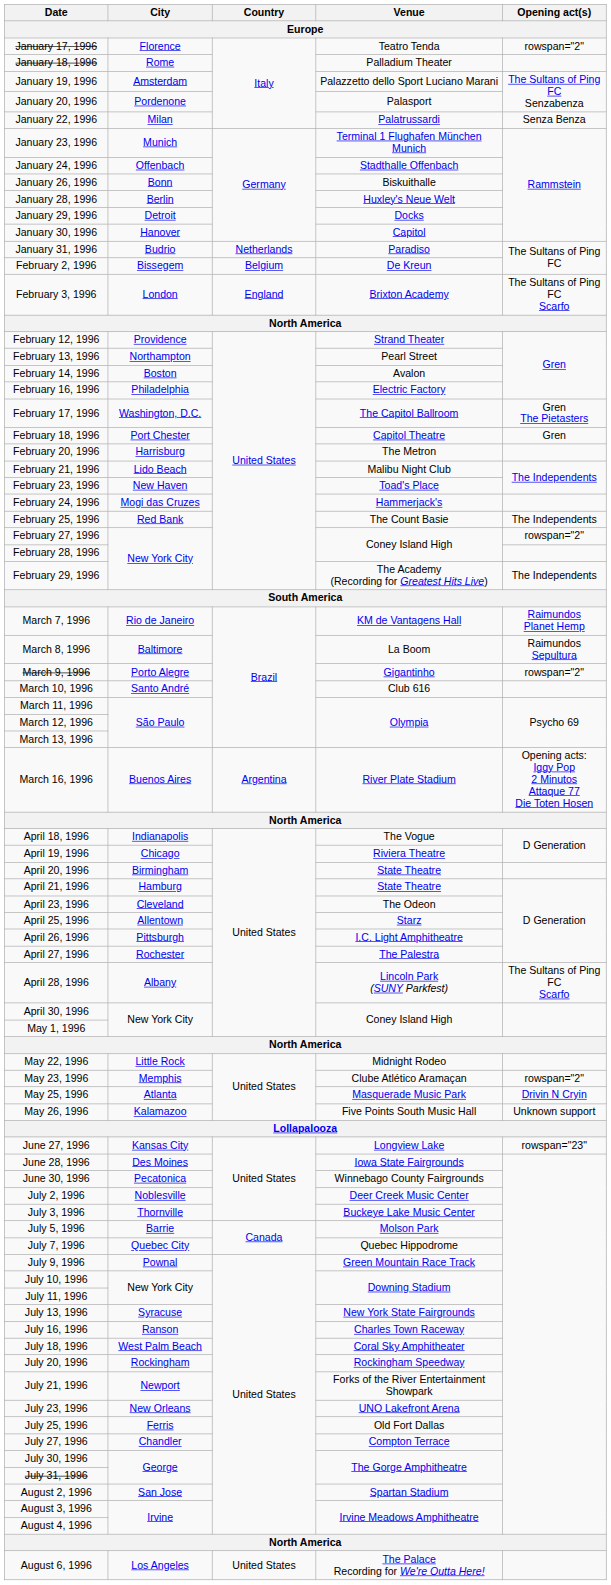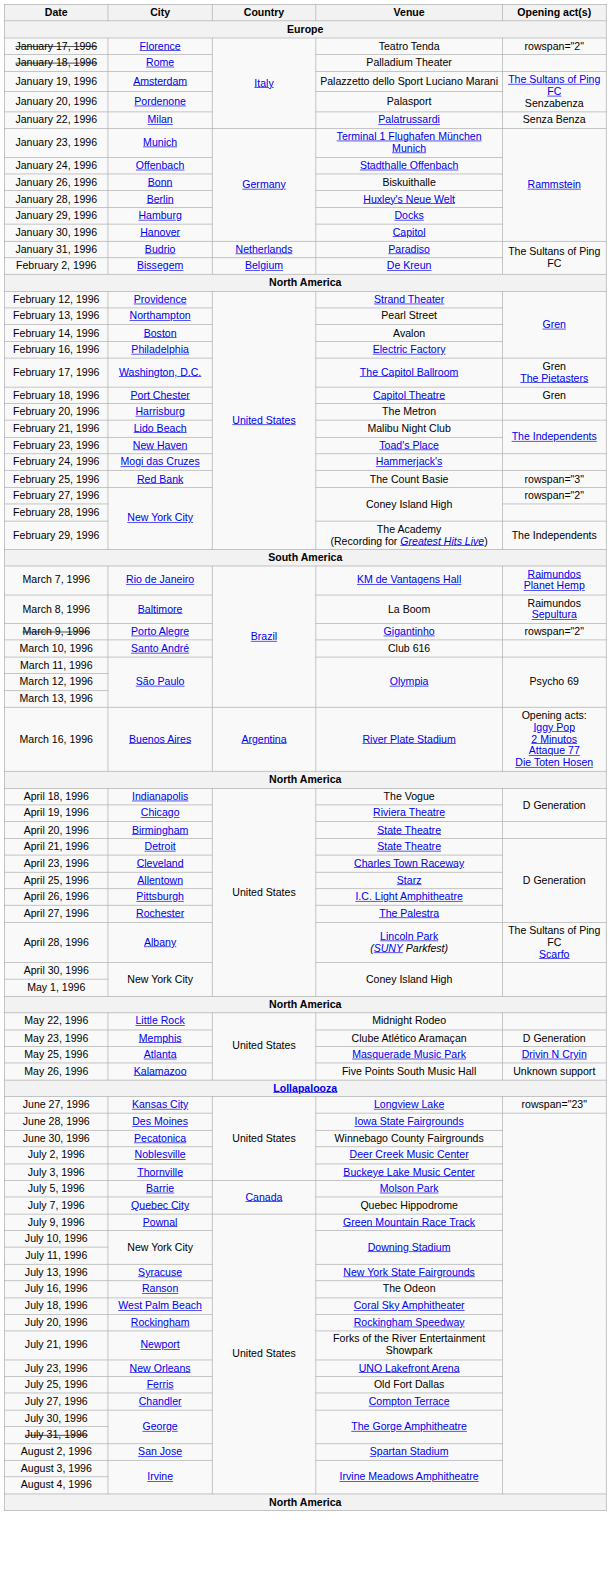(160, 215) Detroit -> (160, 215) Hamburg
- row: (56, 294)
(554, 519) The Independents -> (554, 479) rowspan="3"
(160, 887) Hamburg -> (160, 846) Detroit
(409, 904) The Odeon -> (409, 863) Charles Town Raceway
(554, 1078) rowspan="2" -> (554, 1038) D Generation
(409, 1329) Charles Town Raceway -> (409, 1289) The Odeon
- row: (56, 1565)
